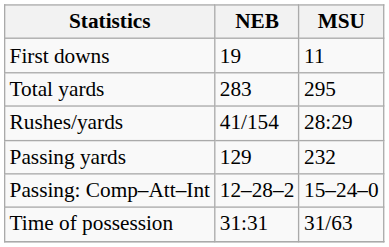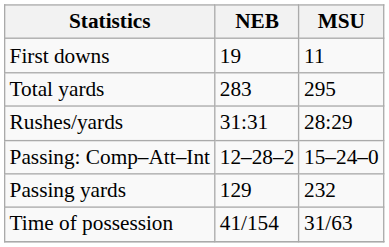(249, 122) 41/154 -> (244, 122) 31:31
rows swapped: (68, 156) <-> (110, 190)
(244, 224) 31:31 -> (249, 224) 41/154
